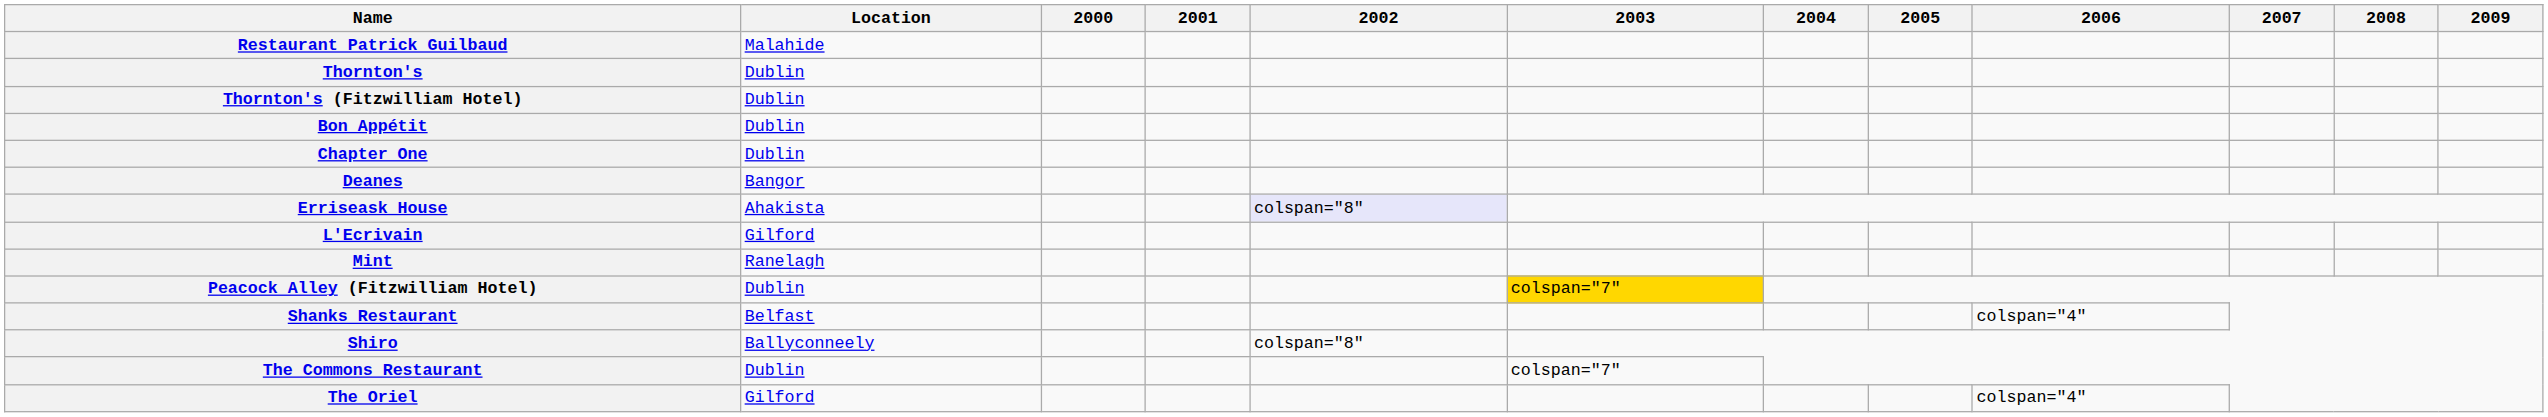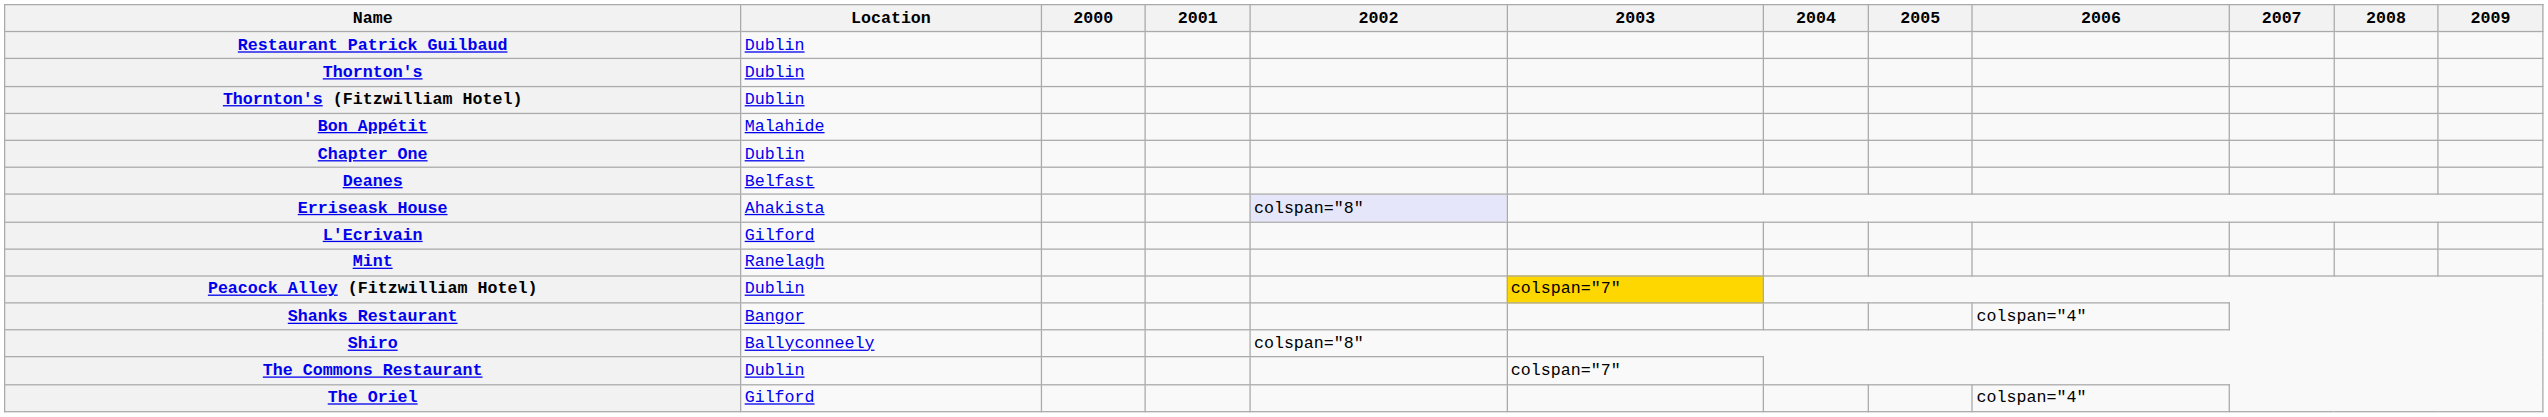(785, 45) Malahide -> (775, 45) Dublin
(775, 127) Dublin -> (785, 127) Malahide
(775, 181) Bangor -> (780, 181) Belfast
(780, 317) Belfast -> (775, 317) Bangor
